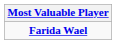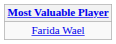(58, 30) bold -> (58, 30) normal
